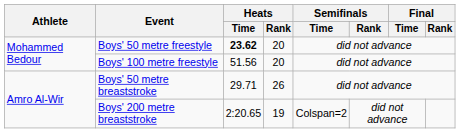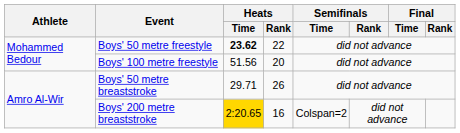(278, 46) 20 -> (278, 46) 22
(243, 114) no background -> (243, 114) gold background
(278, 114) 19 -> (278, 114) 16
